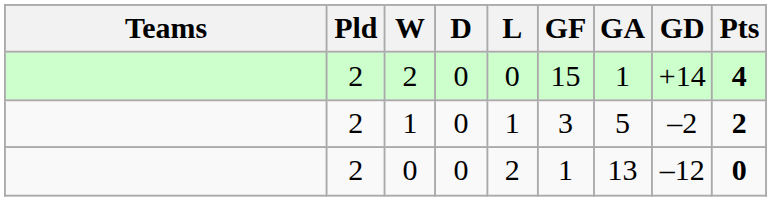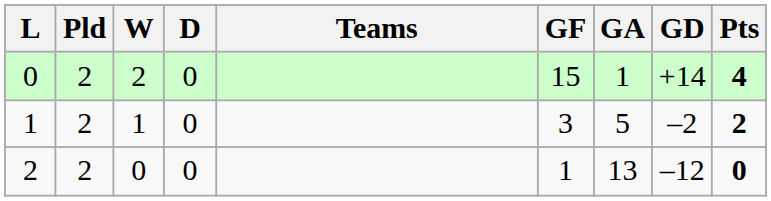columns swapped: (166, 28) <-> (512, 28)
